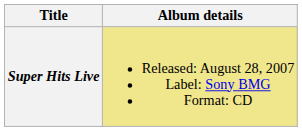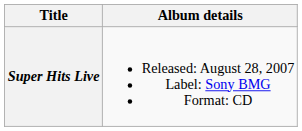(200, 85) khaki background -> (200, 85) no background
